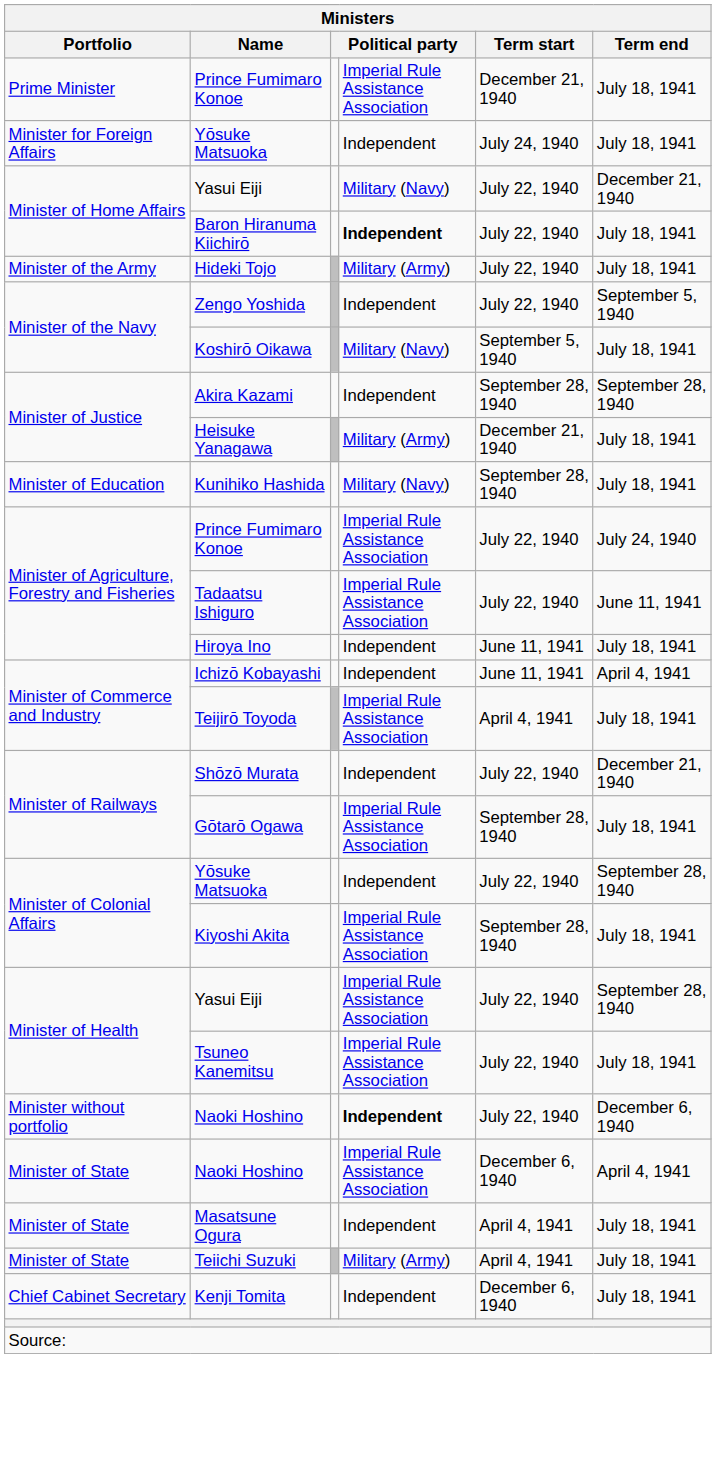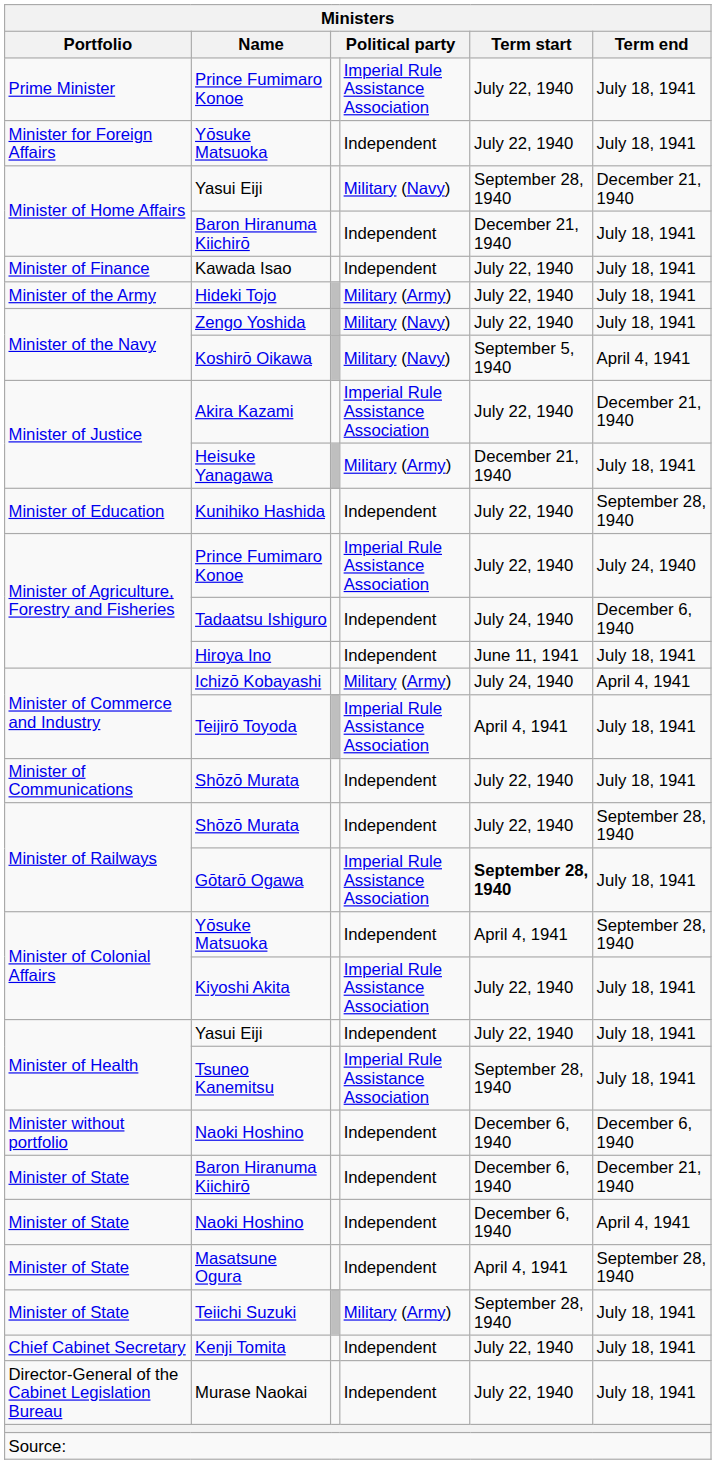(532, 90) December 21, 1940 -> (524, 90) July 22, 1940
(529, 144) July 24, 1940 -> (524, 144) July 22, 1940
(529, 189) July 22, 1940 -> (529, 189) September 28, 1940
(392, 234) bold -> (390, 234) normal
(529, 234) July 22, 1940 -> (527, 234) December 21, 1940
+ row: (79, 269)
(389, 305) Independent -> (397, 322) Military (Navy)
(647, 305) September 5, 1940 -> (646, 322) July 18, 1941
(647, 350) July 18, 1941 -> (643, 358) April 4, 1941
(389, 395) Independent -> (393, 412) Imperial Rule Assistance Association
(534, 395) September 28, 1940 -> (524, 412) July 22, 1940
(652, 395) September 28, 1940 -> (649, 412) December 21, 1940
(396, 485) Military (Navy) -> (390, 511) Independent
(534, 485) September 28, 1940 -> (524, 511) July 22, 1940
(647, 485) July 18, 1941 -> (651, 511) September 28, 1940
(392, 603) Imperial Rule Assistance Association -> (390, 620) Independent
(529, 603) July 22, 1940 -> (524, 620) July 24, 1940
(649, 603) June 11, 1941 -> (644, 620) December 6, 1940
(389, 674) Independent -> (397, 682) Military (Army)
(532, 674) June 11, 1941 -> (524, 682) July 24, 1940
+ row: (71, 781)
(649, 773) December 21, 1940 -> (651, 826) September 28, 1940
(534, 827) normal -> (531, 880) bold
(529, 881) July 22, 1940 -> (521, 934) April 4, 1941
(534, 936) September 28, 1940 -> (524, 989) July 22, 1940
(392, 999) Imperial Rule Assistance Association -> (390, 1033) Independent
(652, 999) September 28, 1940 -> (646, 1033) July 18, 1941
(529, 1063) July 22, 1940 -> (529, 1078) September 28, 1940
(392, 1117) bold -> (390, 1133) normal
(529, 1117) July 22, 1940 -> (522, 1133) December 6, 1940
+ row: (69, 1178)
(392, 1171) Imperial Rule Assistance Association -> (390, 1223) Independent
(647, 1225) July 18, 1941 -> (651, 1267) September 28, 1940
(526, 1261) April 4, 1941 -> (529, 1312) September 28, 1940
(527, 1297) December 6, 1940 -> (524, 1348) July 22, 1940
+ row: (93, 1393)
